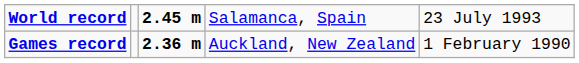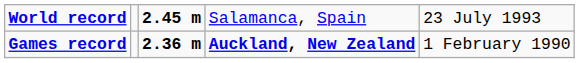(312, 45) normal -> (312, 45) bold
